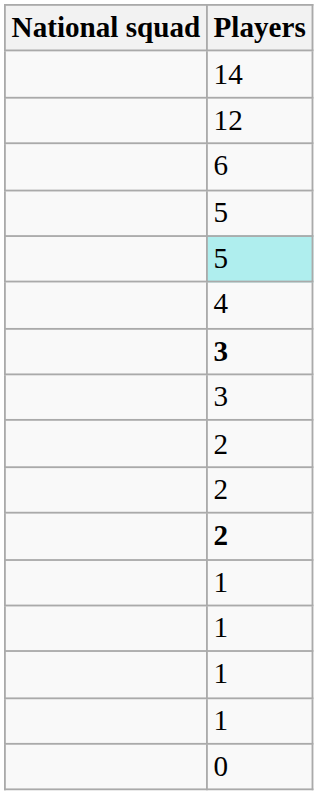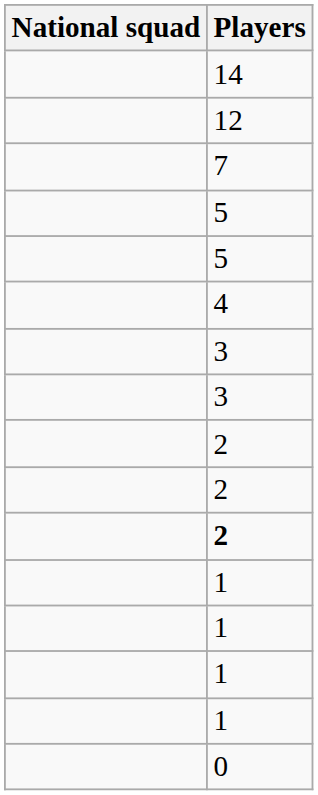(221, 166) 6 -> (221, 166) 7
(221, 258) paleturquoise background -> (221, 258) no background
(221, 350) bold -> (221, 350) normal
